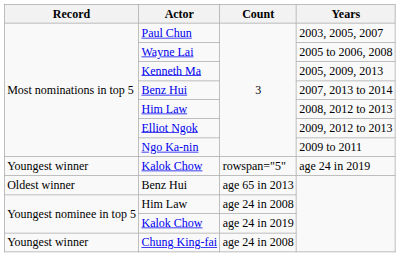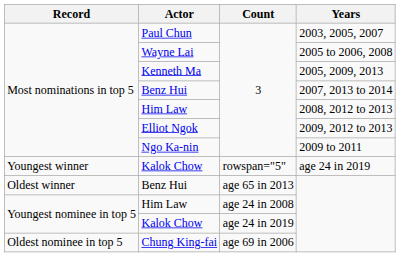(48, 242) Youngest winner -> (65, 242) Oldest nominee in top 5
(258, 242) age 24 in 2008 -> (258, 242) age 69 in 2006
